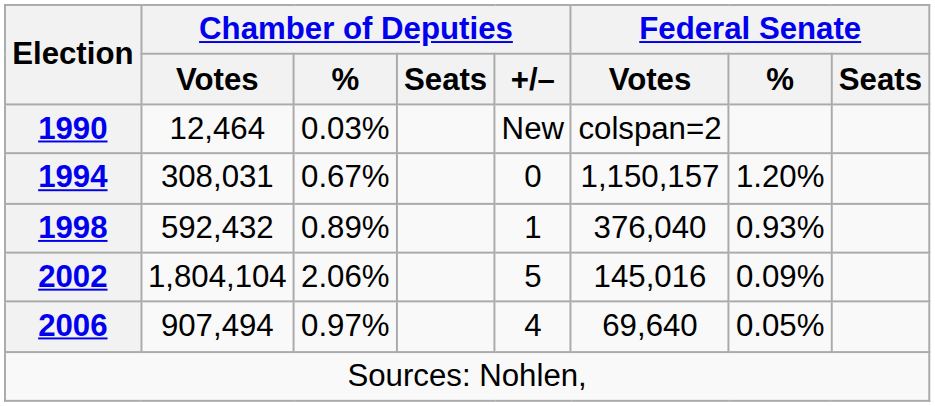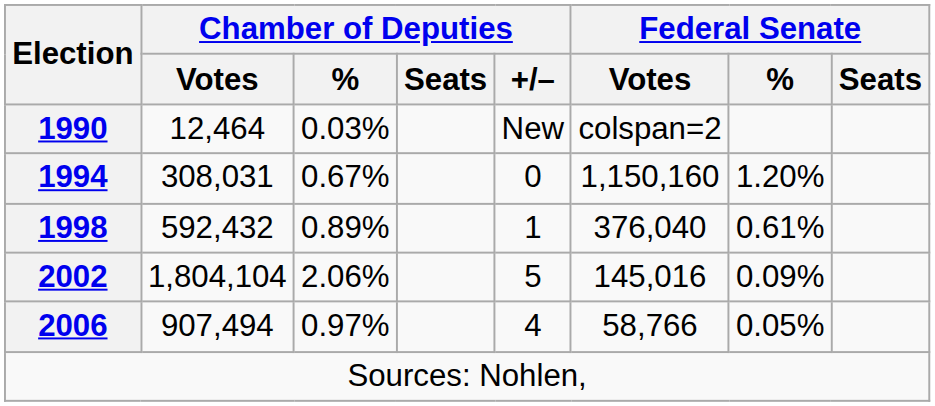(650, 177) 1,150,157 -> (650, 177) 1,150,160
(780, 227) 0.93% -> (780, 227) 0.61%
(650, 326) 69,640 -> (650, 326) 58,766
